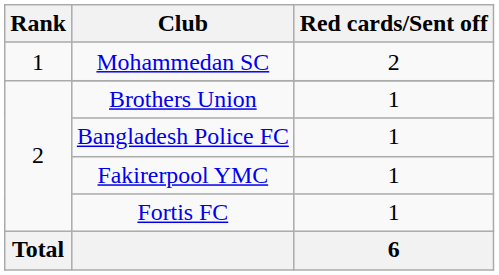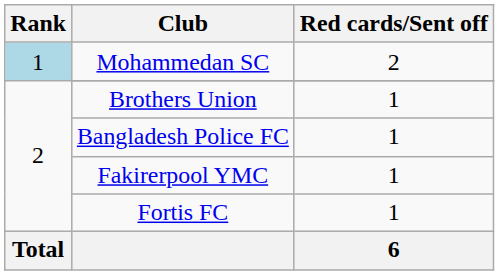(38, 61) no background -> (38, 61) lightblue background
